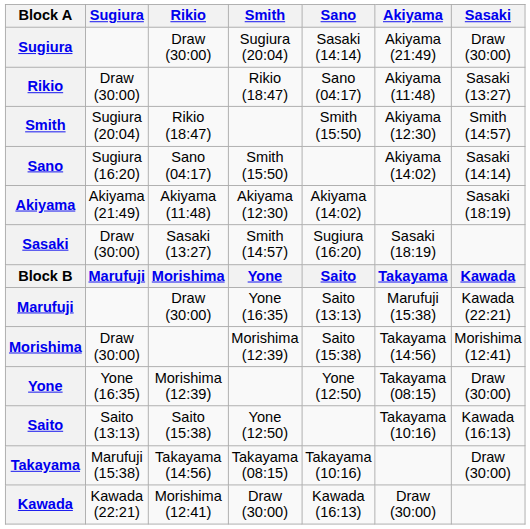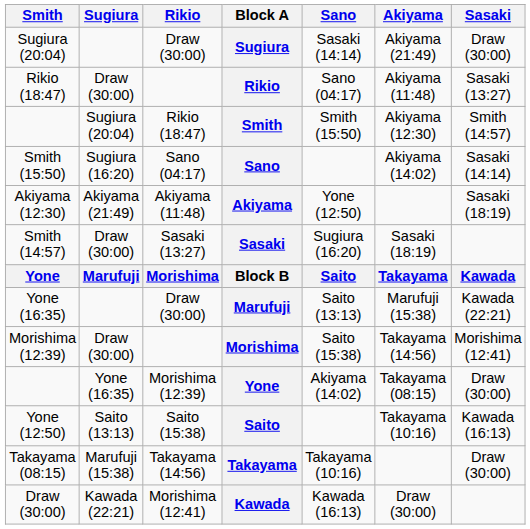columns swapped: (45, 16) <-> (265, 16)
(338, 205) Akiyama (14:02) -> (338, 205) Yone (12:50)
(338, 386) Yone (12:50) -> (338, 386) Akiyama (14:02)
